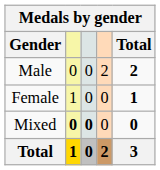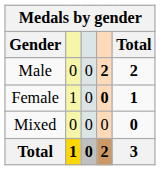(104, 71) normal -> (104, 71) bold
(104, 98) normal -> (104, 98) bold
(73, 124) bold -> (73, 124) normal
(89, 124) bold -> (89, 124) normal
